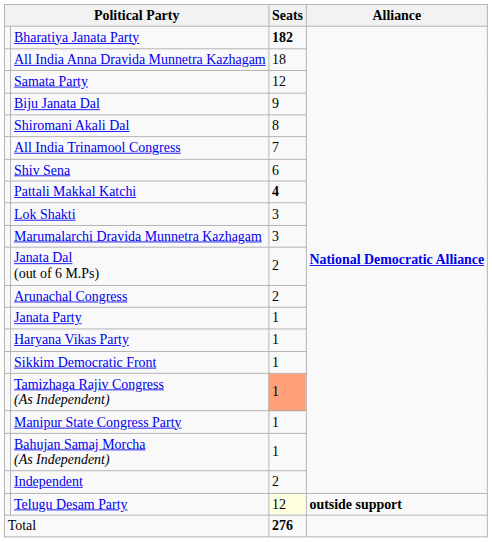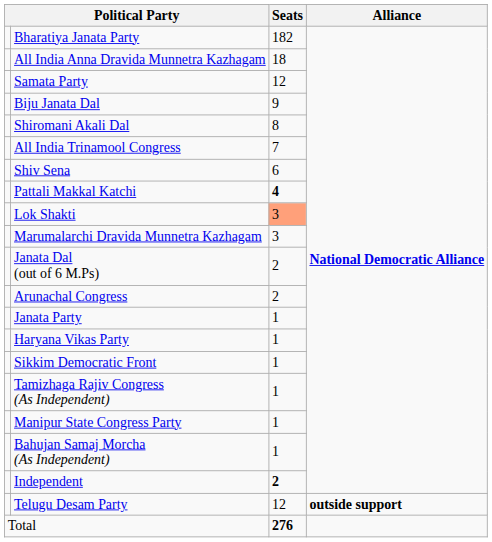(283, 37) bold -> (283, 37) normal
(276, 214) no background -> (276, 214) lightsalmon background
(276, 392) lightsalmon background -> (276, 392) no background
(276, 481) normal -> (276, 481) bold
(279, 504) lightyellow background -> (279, 504) no background
